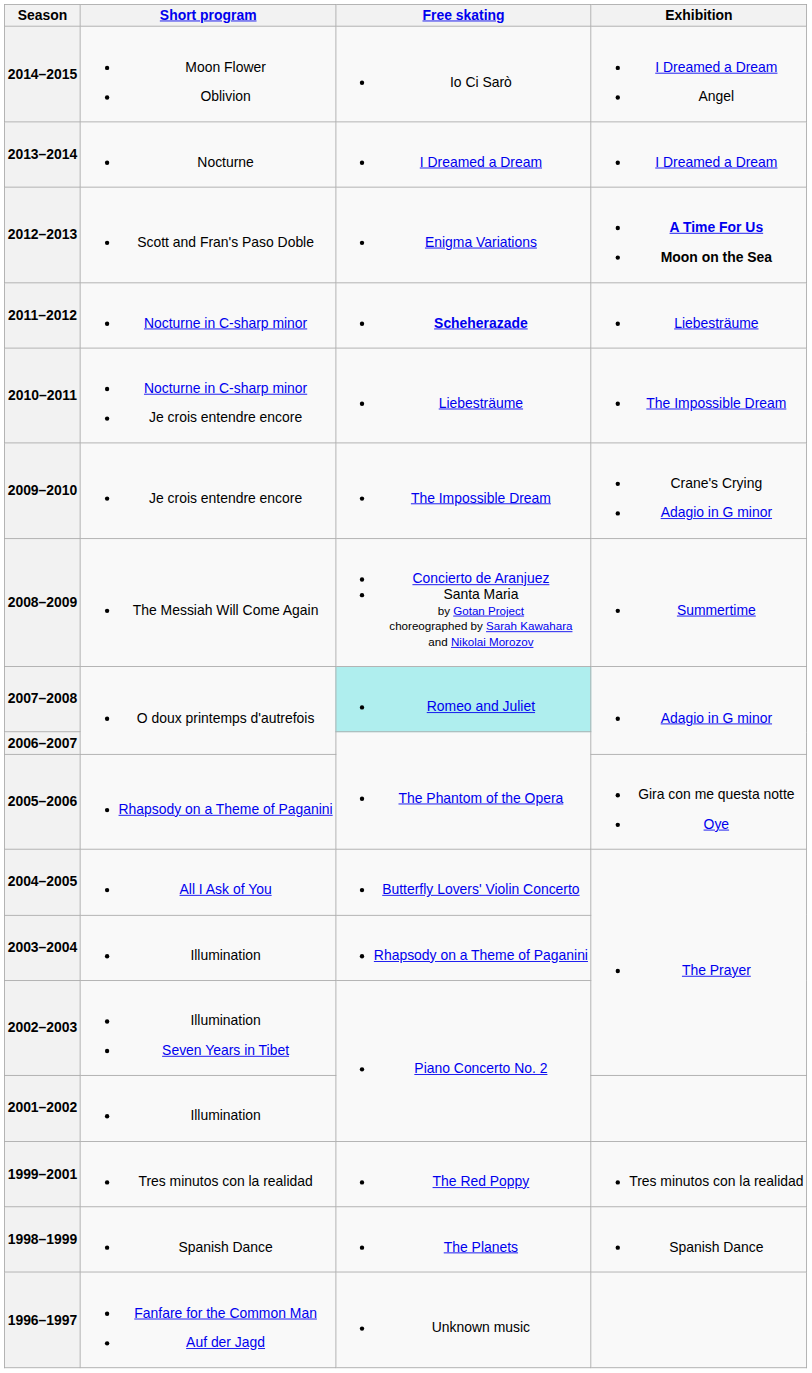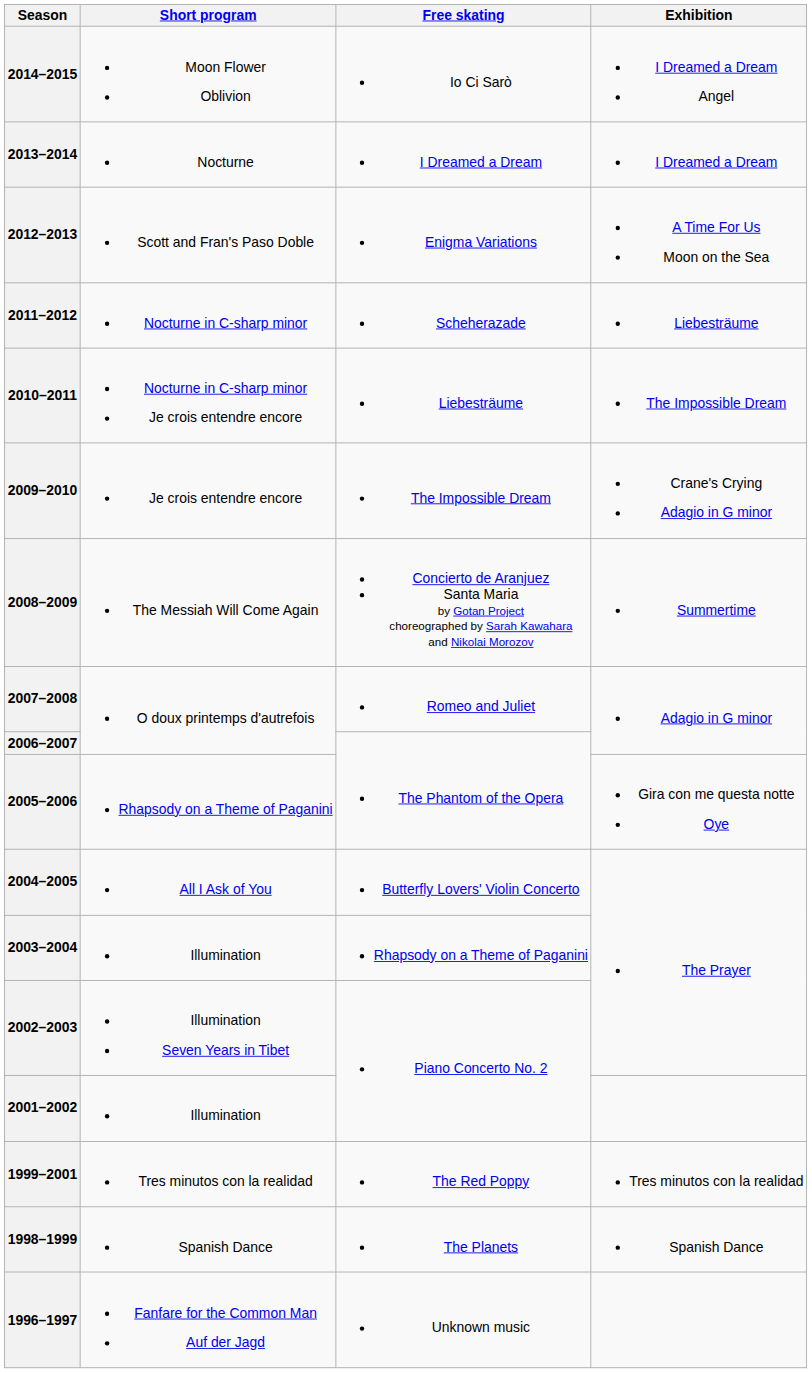(699, 243) bold -> (699, 243) normal
(464, 323) bold -> (464, 323) normal
(464, 707) paleturquoise background -> (464, 707) no background
